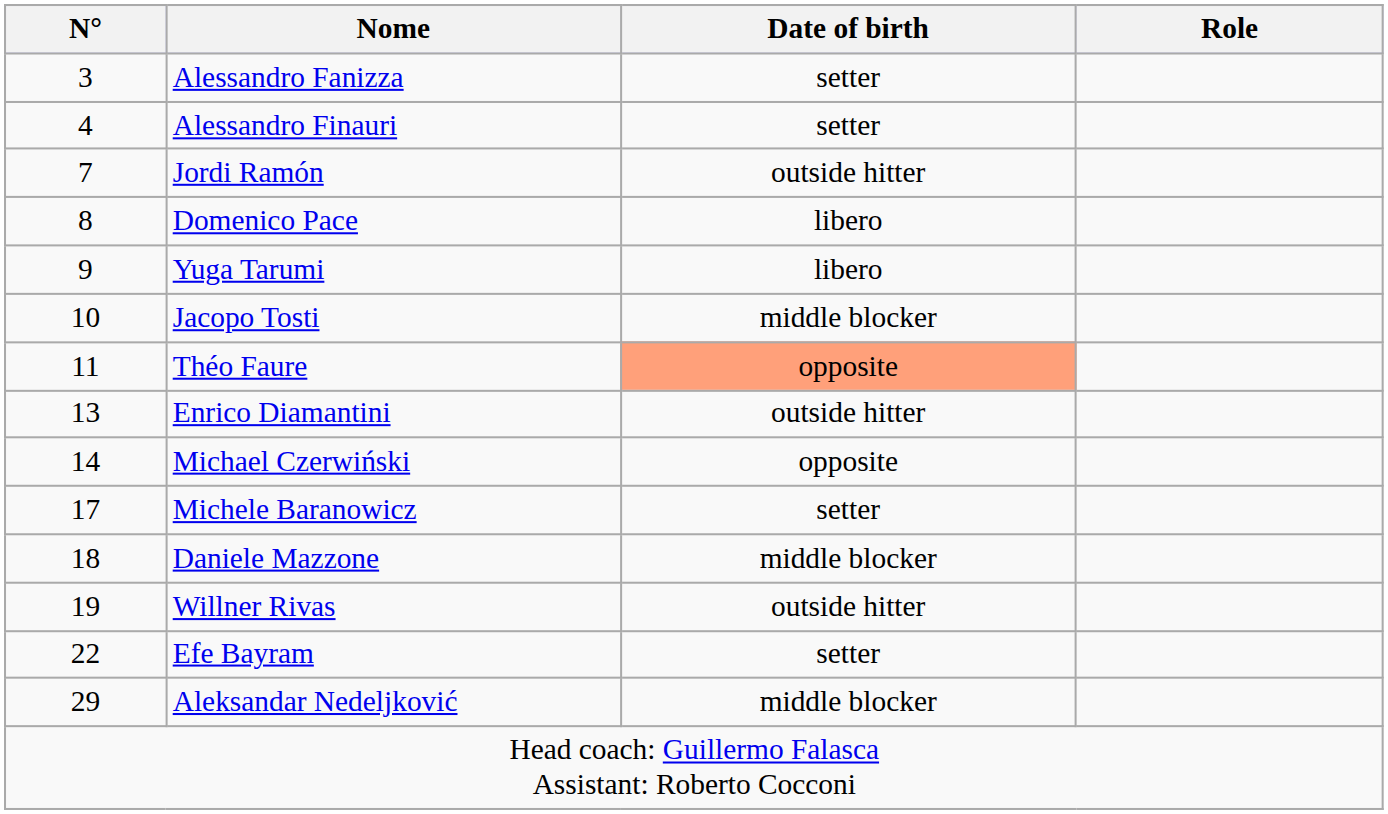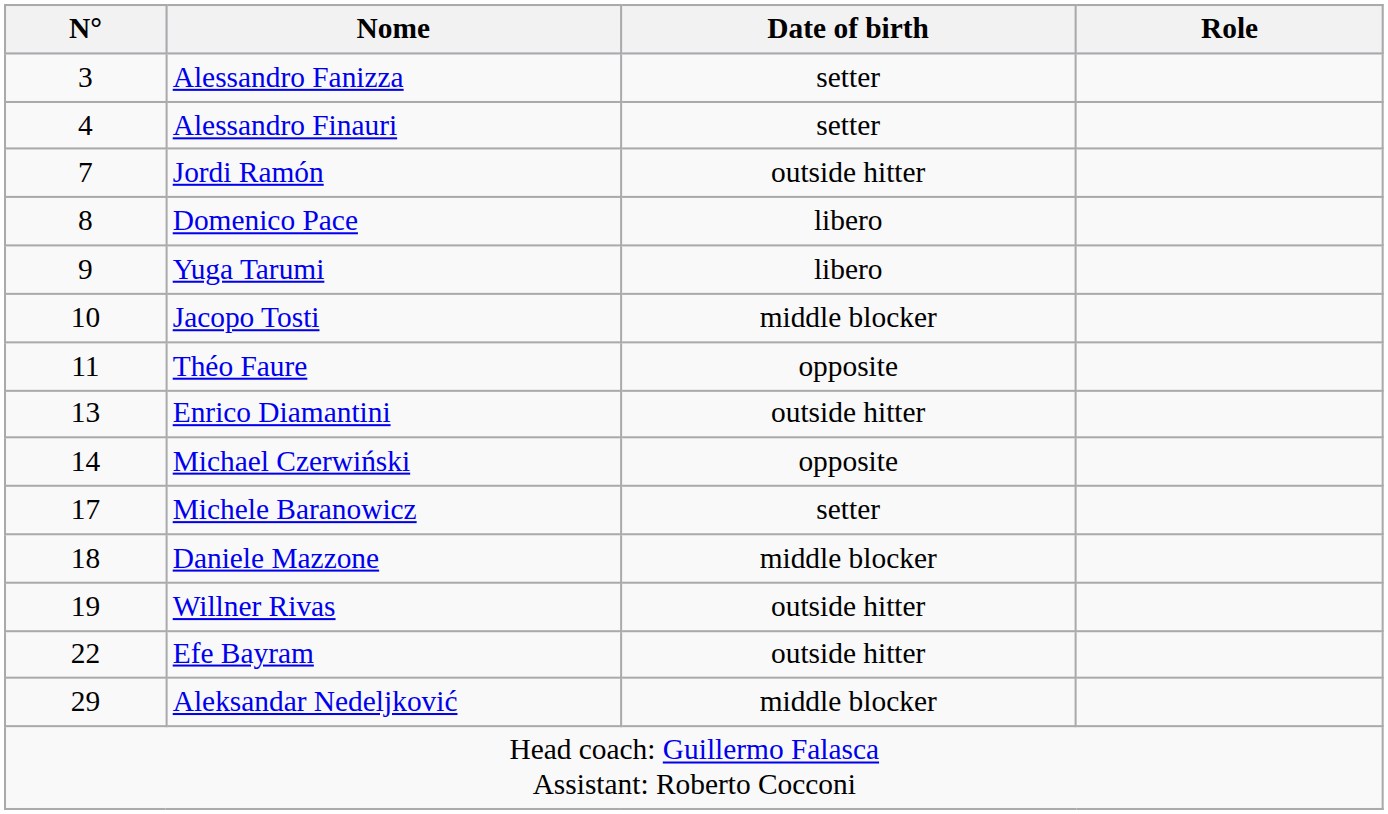(848, 364) lightsalmon background -> (848, 364) no background
(848, 653) setter -> (848, 653) outside hitter
